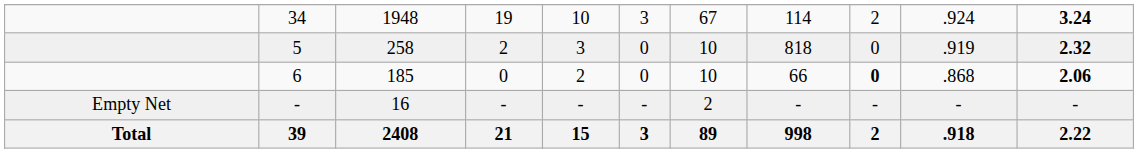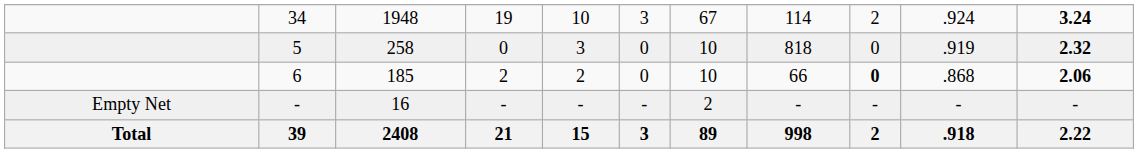(504, 47) 2 -> (504, 47) 0
(504, 76) 0 -> (504, 76) 2
